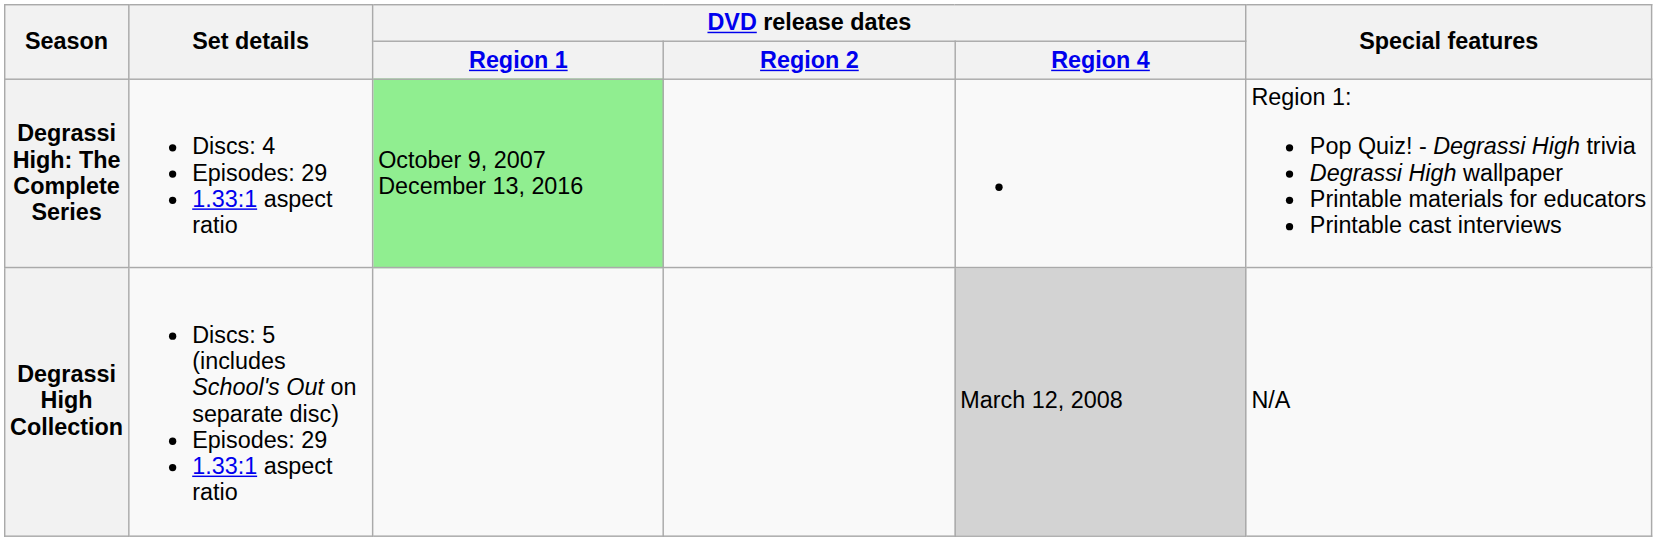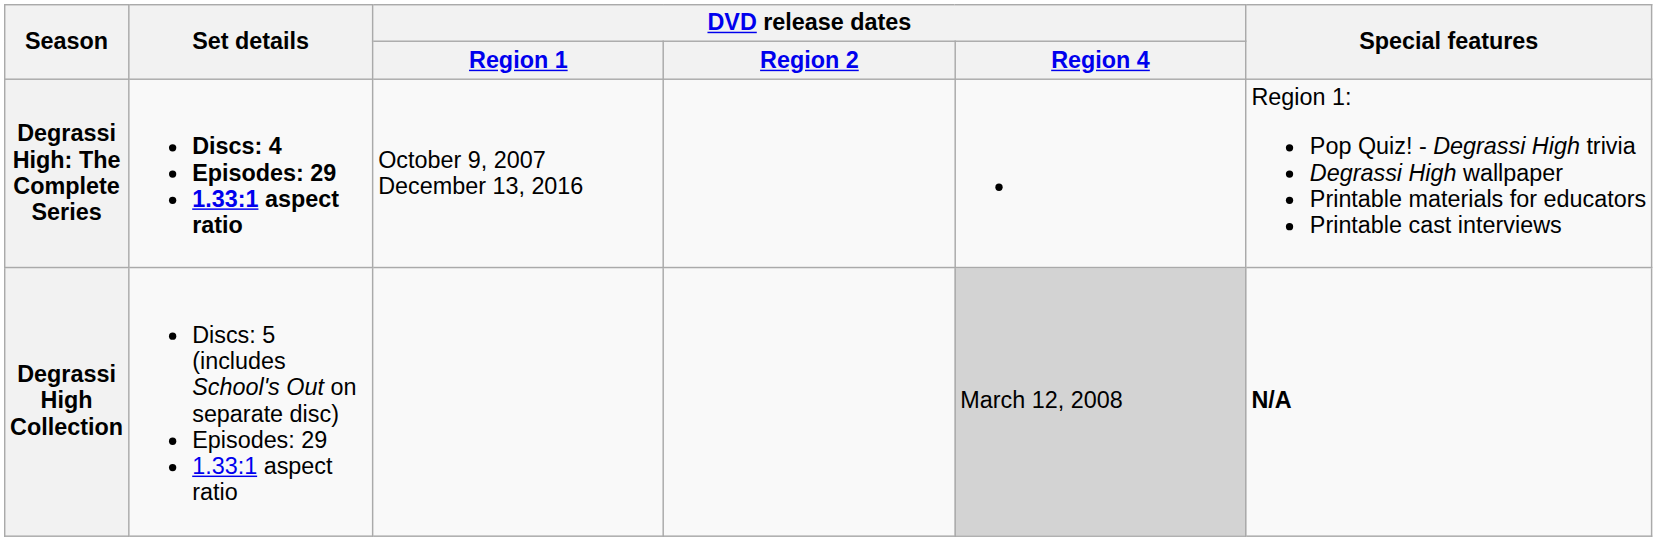(251, 186) normal -> (251, 186) bold
(481, 173) lightgreen background -> (481, 173) no background
(1271, 401) normal -> (1272, 401) bold
